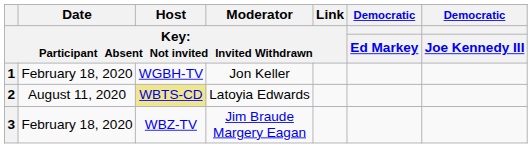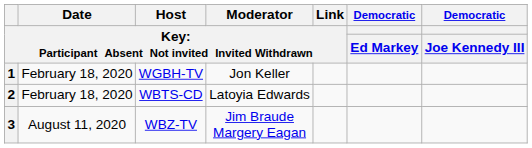(77, 95) August 11, 2020 -> (77, 95) February 18, 2020
(171, 95) khaki background -> (171, 95) no background
(77, 124) February 18, 2020 -> (77, 124) August 11, 2020
